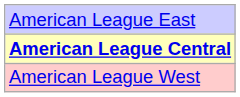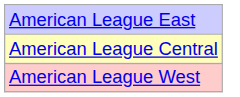(120, 49) bold -> (113, 49) normal
